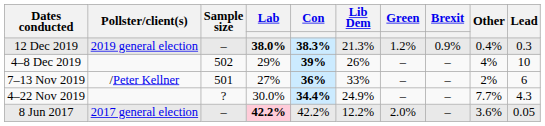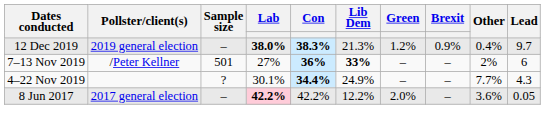(524, 46) 0.3 -> (524, 46) 9.7
- row: (46, 62)
(358, 79) normal -> (358, 62) bold
(269, 96) 30.0% -> (269, 79) 30.1%
